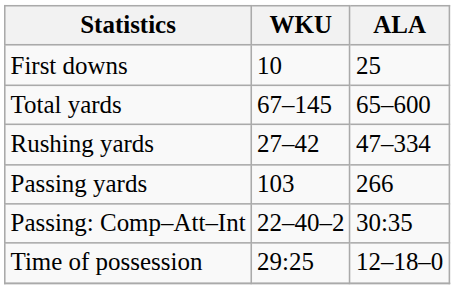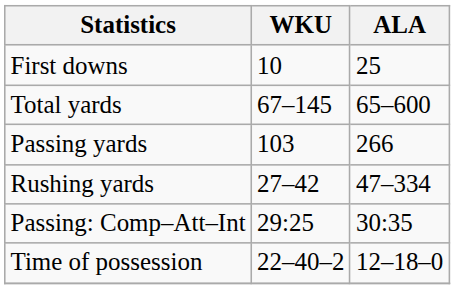rows swapped: (82, 144) <-> (79, 183)
(301, 223) 22–40–2 -> (286, 223) 29:25
(286, 262) 29:25 -> (301, 262) 22–40–2
